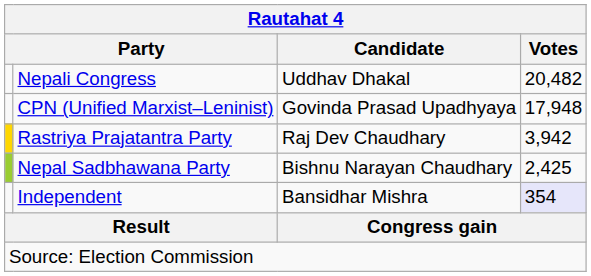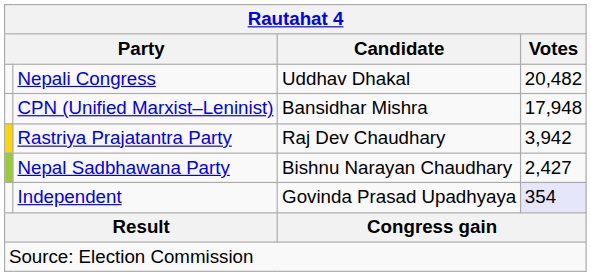(399, 108) Govinda Prasad Upadhyaya -> (355, 108) Bansidhar Mishra
(548, 167) 2,425 -> (548, 167) 2,427
(355, 197) Bansidhar Mishra -> (399, 197) Govinda Prasad Upadhyaya
